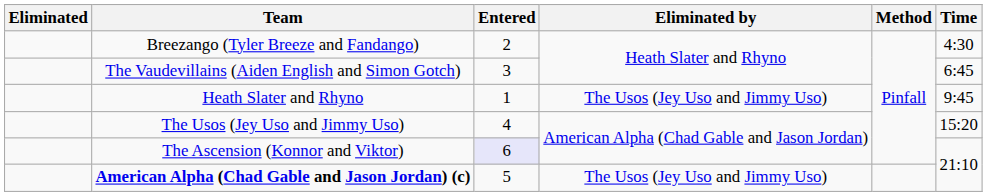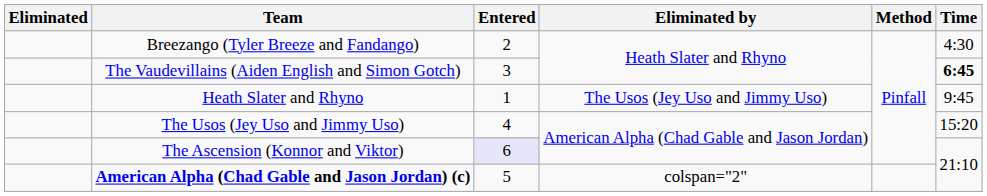(959, 71) normal -> (959, 71) bold
(706, 177) The Usos (Jey Uso and Jimmy Uso) -> (706, 177) colspan="2"
